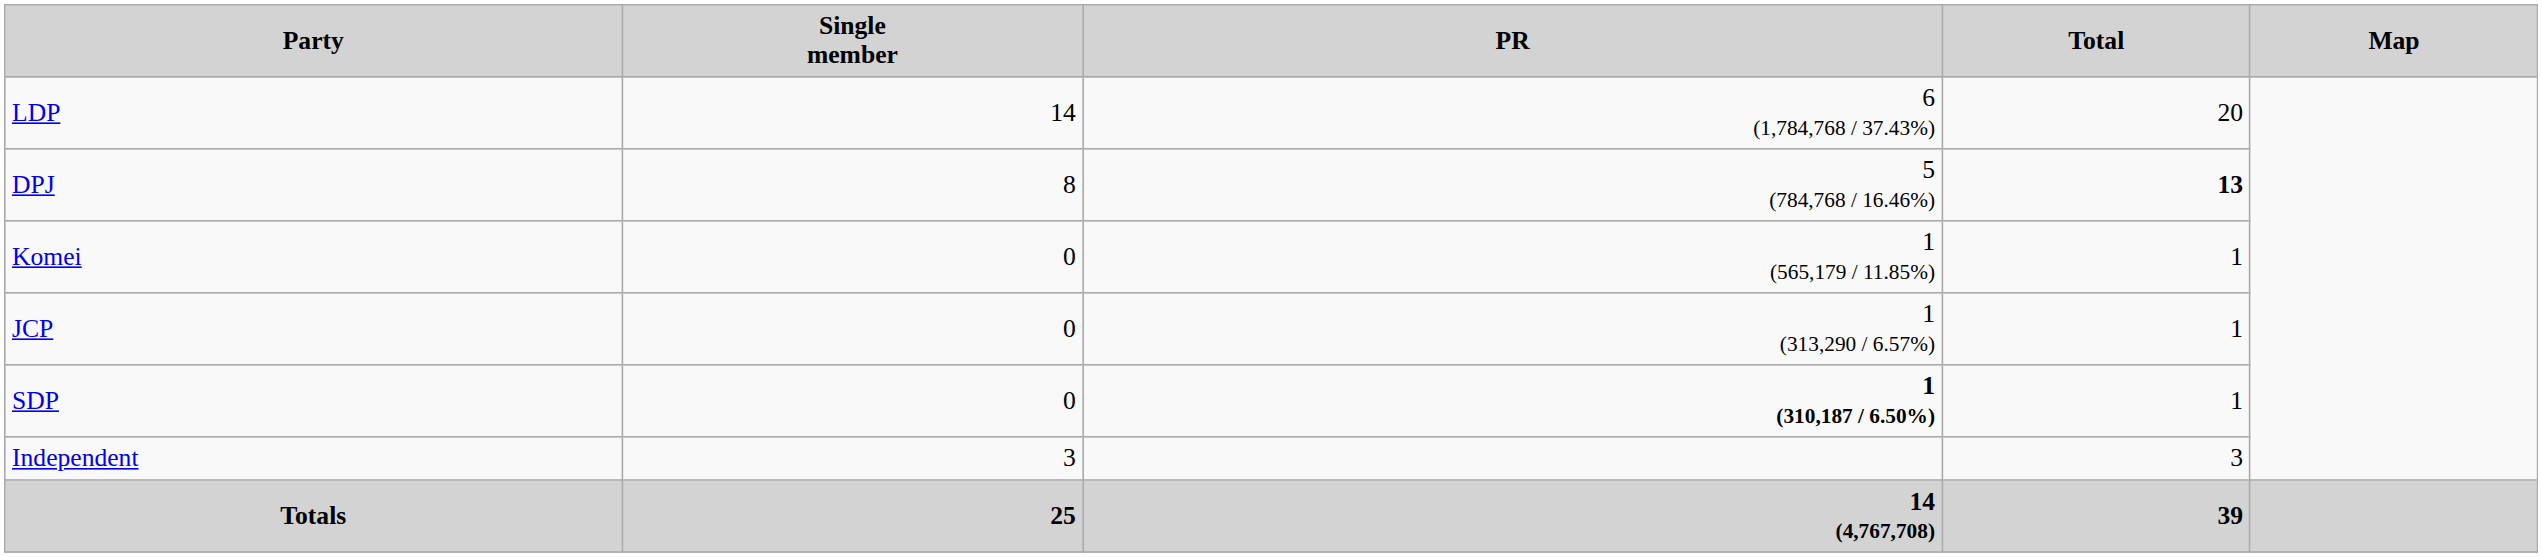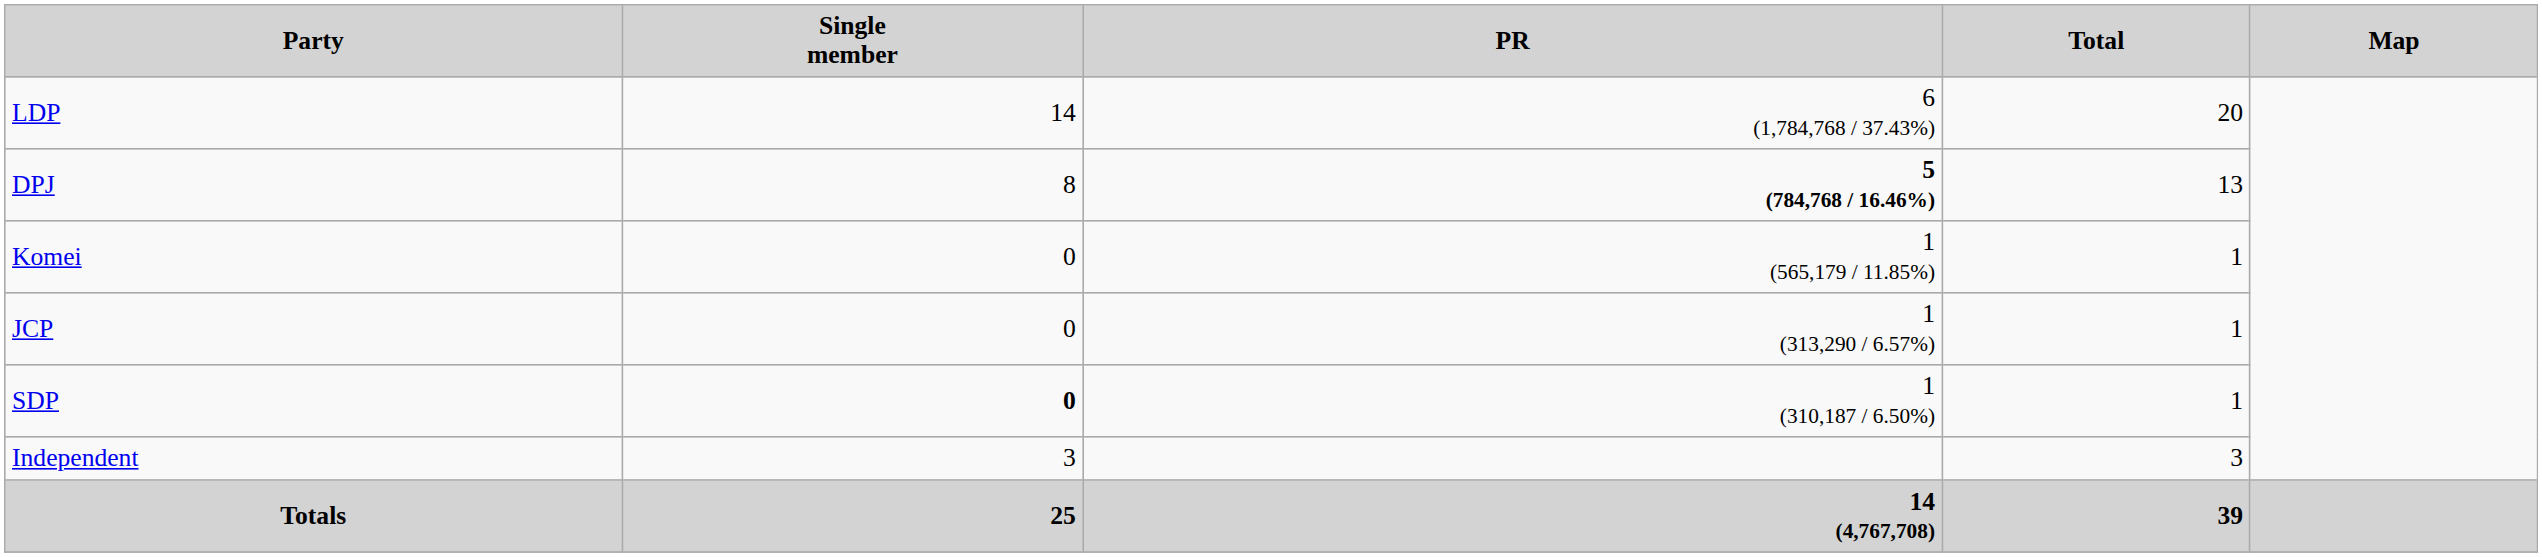(1852, 184) normal -> (1850, 184) bold
(2230, 184) bold -> (2230, 184) normal
(1069, 400) normal -> (1069, 400) bold
(1856, 400) bold -> (1857, 400) normal
